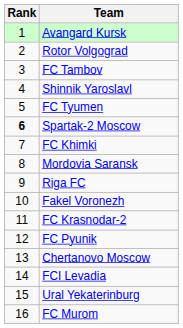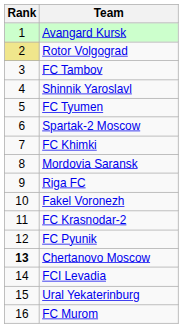(22, 51) no background -> (22, 51) khaki background
(22, 126) bold -> (22, 126) normal
(22, 257) normal -> (22, 257) bold
